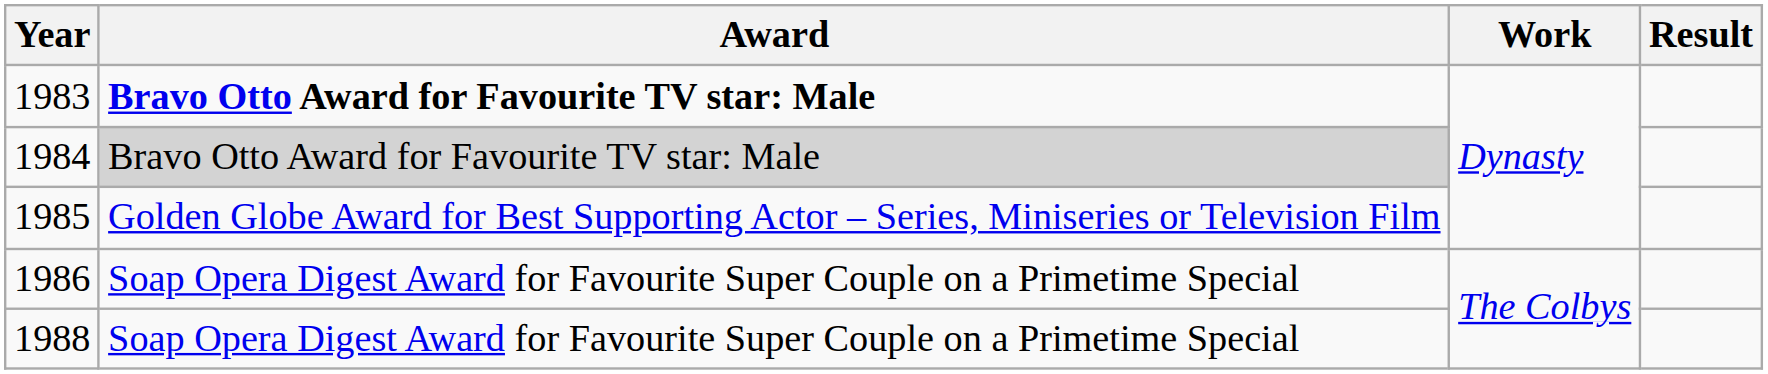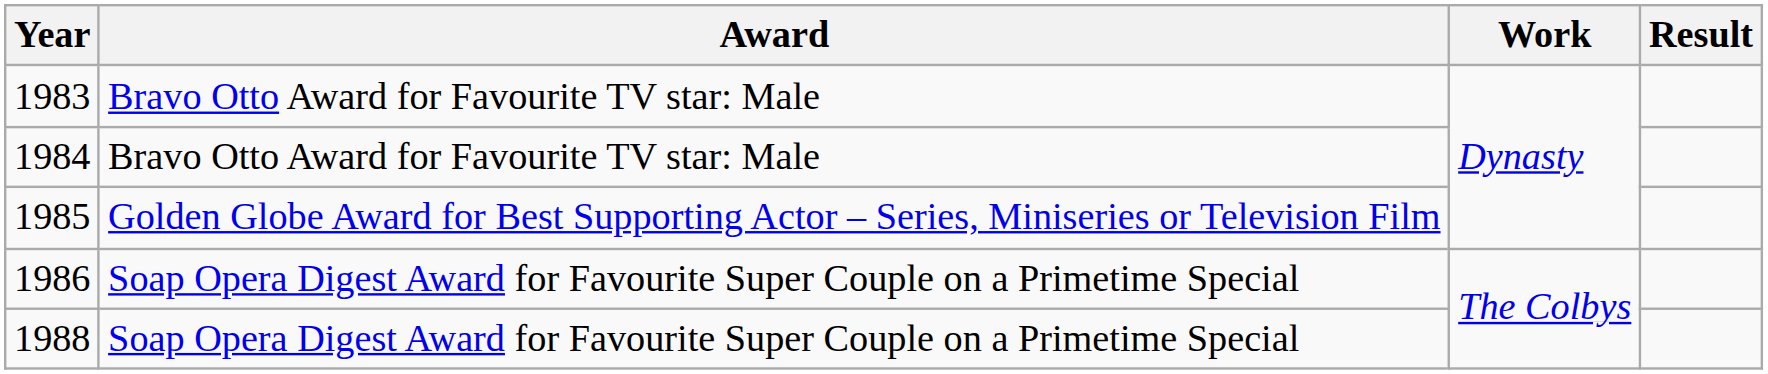(492, 95) bold -> (464, 95) normal
(464, 156) lightgrey background -> (464, 156) no background
